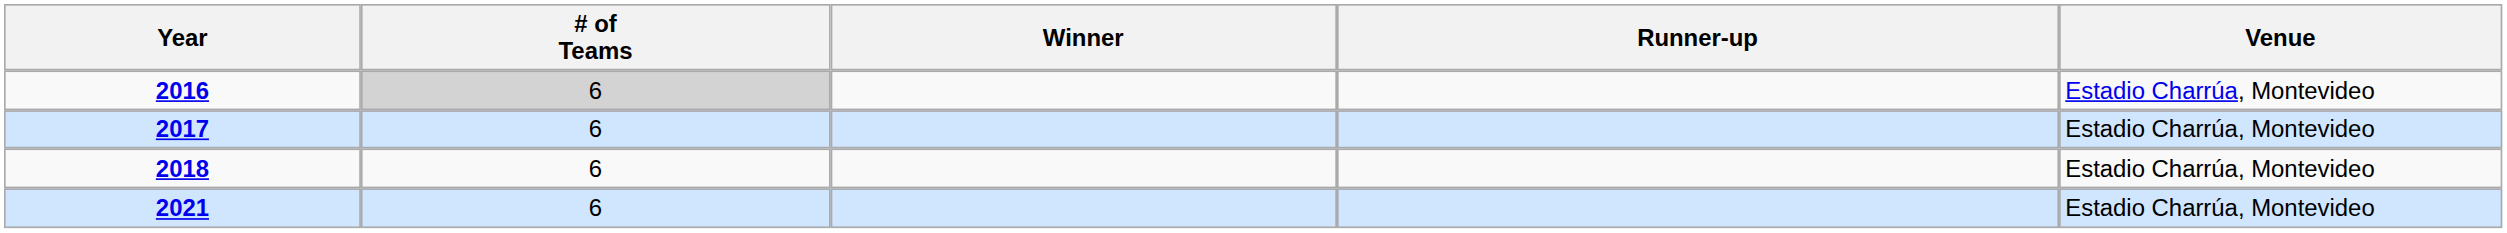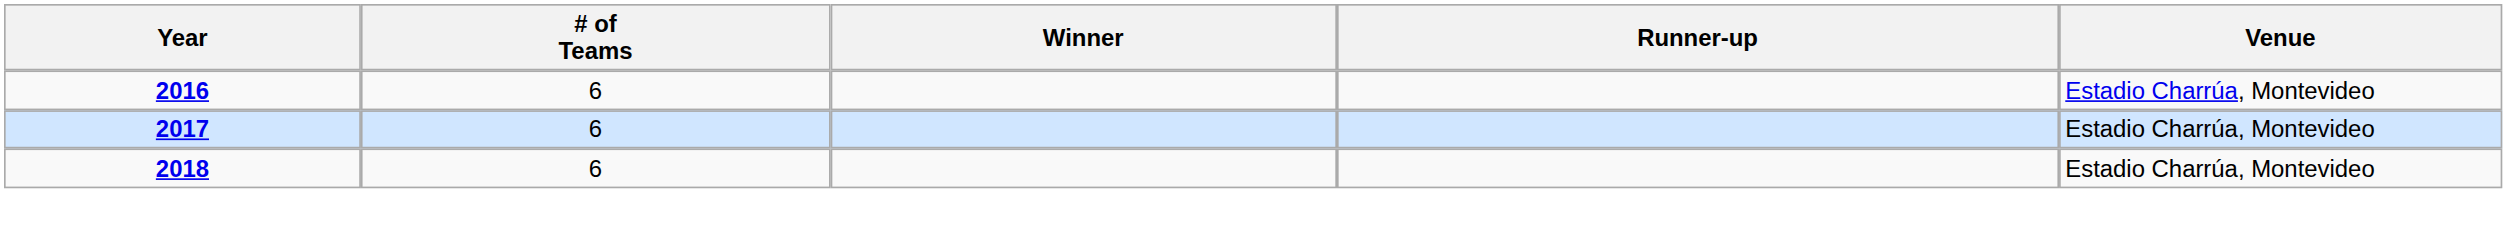(596, 90) lightgrey background -> (596, 90) no background
- row: (182, 208)
